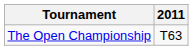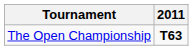(171, 35) normal -> (171, 35) bold
